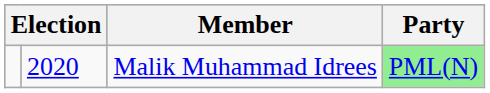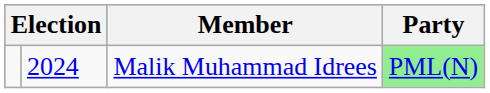(53, 66) 2020 -> (53, 66) 2024
